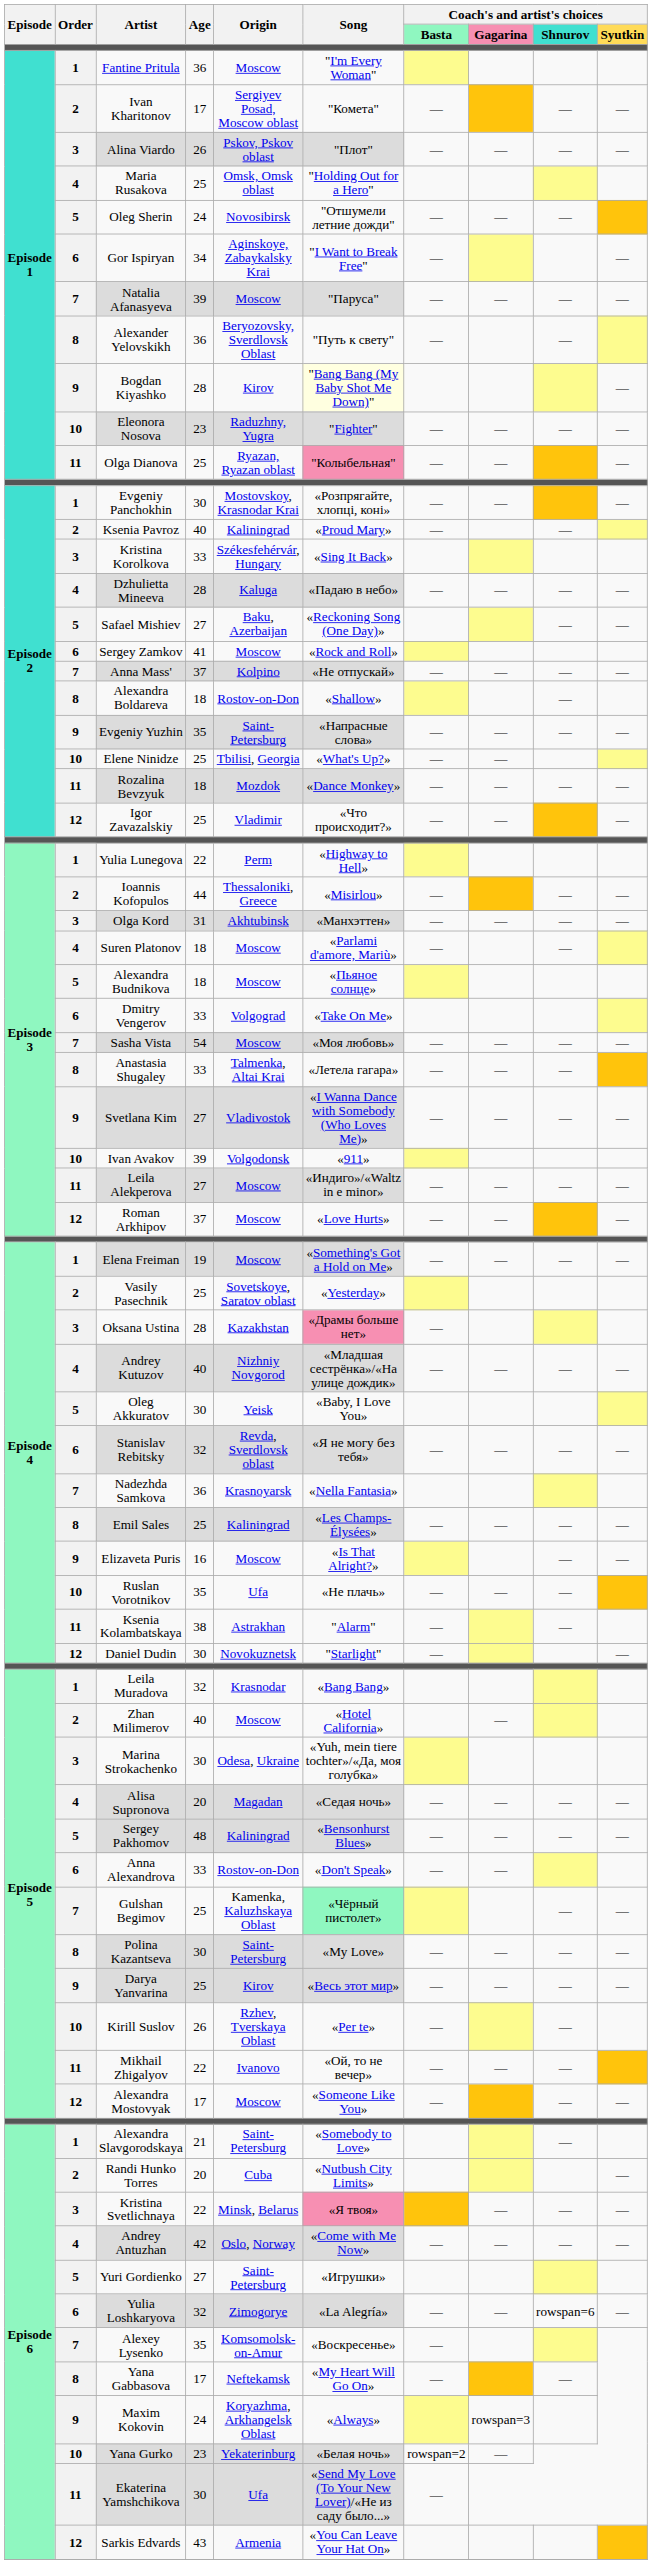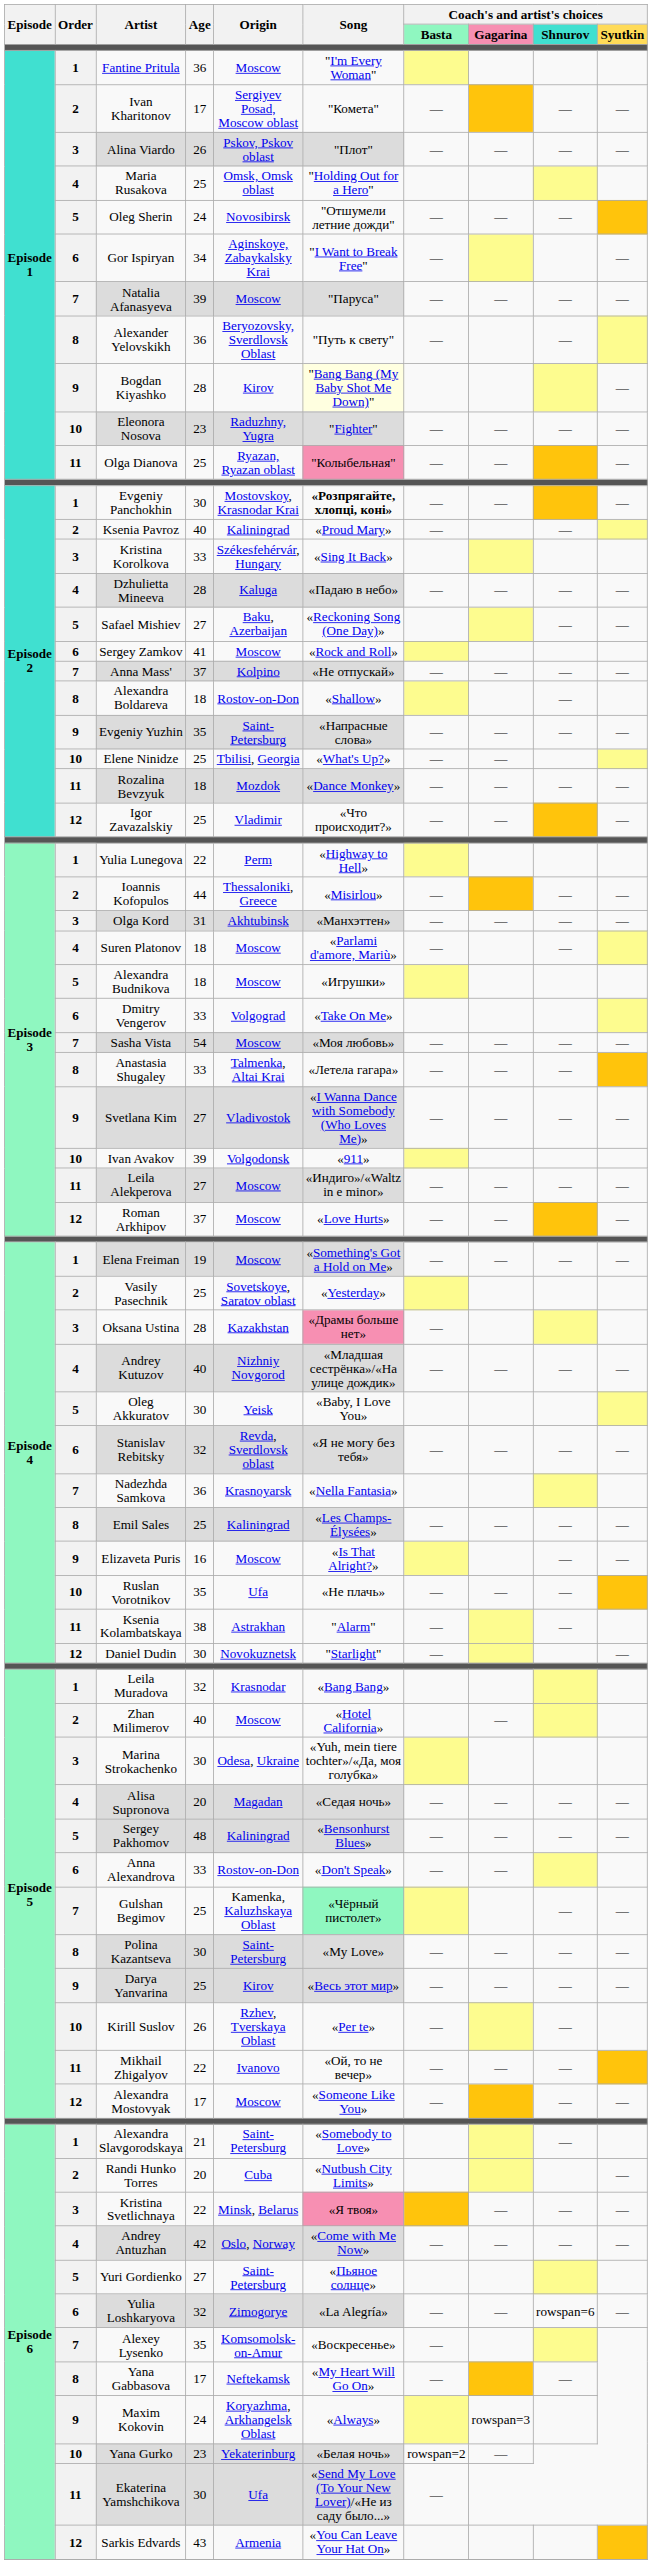(353, 502) normal -> (353, 502) bold
(353, 982) «Пьяное солнце» -> (353, 982) «Игрушки»
(353, 2277) «Игрушки» -> (353, 2277) «Пьяное солнце»
